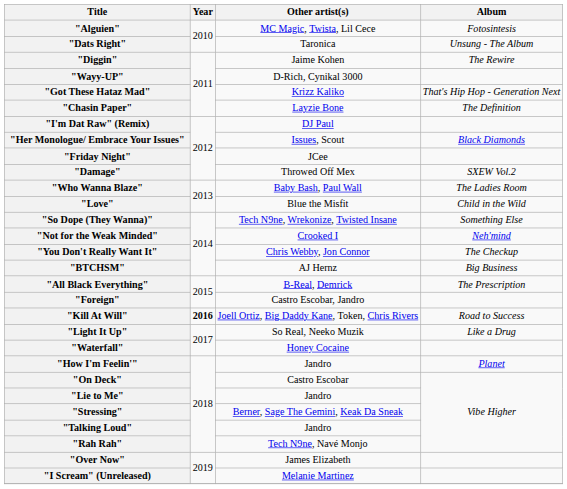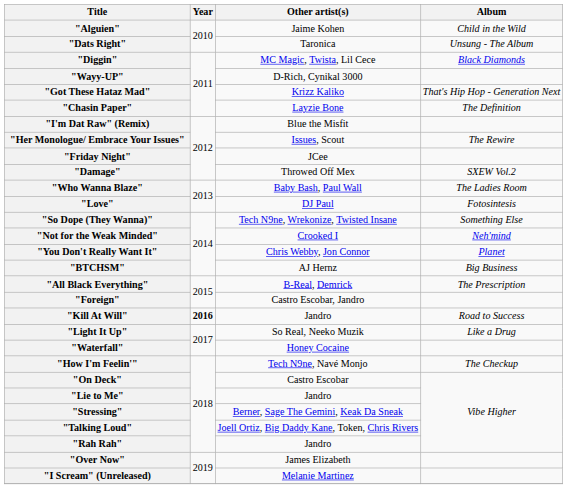(318, 28) MC Magic, Twista, Lil Cece -> (318, 28) Jaime Kohen
(492, 28) Fotosintesis -> (492, 28) Child in the Wild
(318, 60) Jaime Kohen -> (318, 60) MC Magic, Twista, Lil Cece
(492, 60) The Rewire -> (492, 60) Black Diamonds
(318, 124) DJ Paul -> (318, 124) Blue the Misfit
(492, 140) Black Diamonds -> (492, 140) The Rewire
(318, 204) Blue the Misfit -> (318, 204) DJ Paul
(492, 204) Child in the Wild -> (492, 204) Fotosintesis
(492, 252) The Checkup -> (492, 252) Planet
(318, 316) Joell Ortiz, Big Daddy Kane, Token, Chris Rivers -> (318, 316) Jandro
(318, 364) Jandro -> (318, 364) Tech N9ne, Navé Monjo
(492, 364) Planet -> (492, 364) The Checkup
(318, 428) Jandro -> (318, 428) Joell Ortiz, Big Daddy Kane, Token, Chris Rivers
(318, 444) Tech N9ne, Navé Monjo -> (318, 444) Jandro
